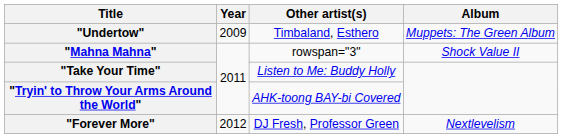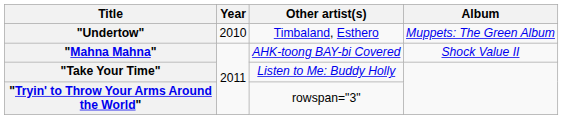(233, 33) 2009 -> (233, 33) 2010
(326, 52) rowspan="3" -> (326, 52) AHK-toong BAY-bi Covered
(326, 98) AHK-toong BAY-bi Covered -> (326, 98) rowspan="3"
- row: (111, 124)
